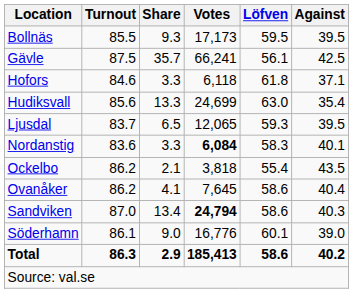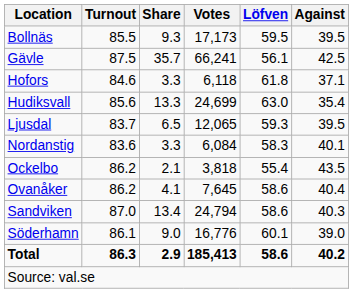(219, 146) bold -> (219, 146) normal
(216, 211) bold -> (216, 211) normal
